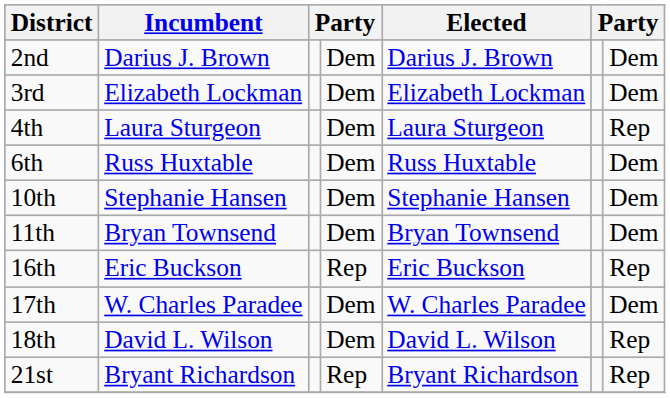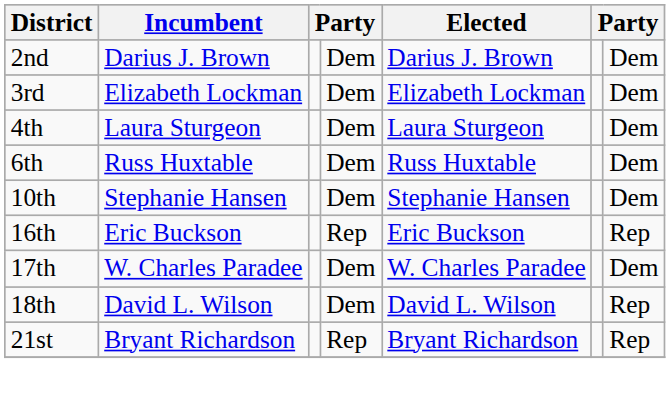(630, 127) Rep -> (634, 127) Dem
- row: (33, 233)
